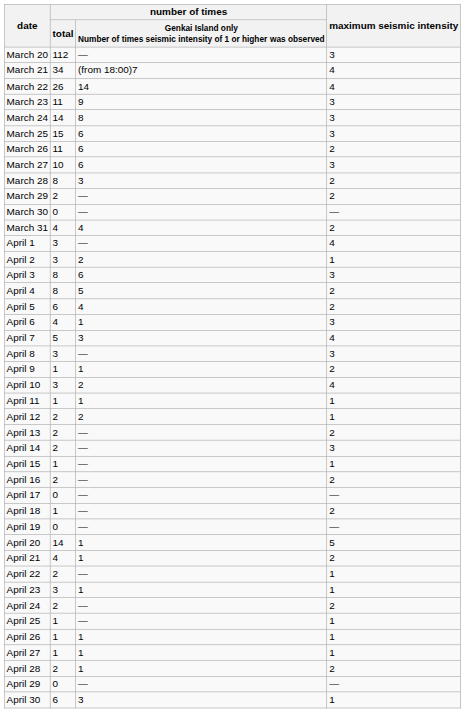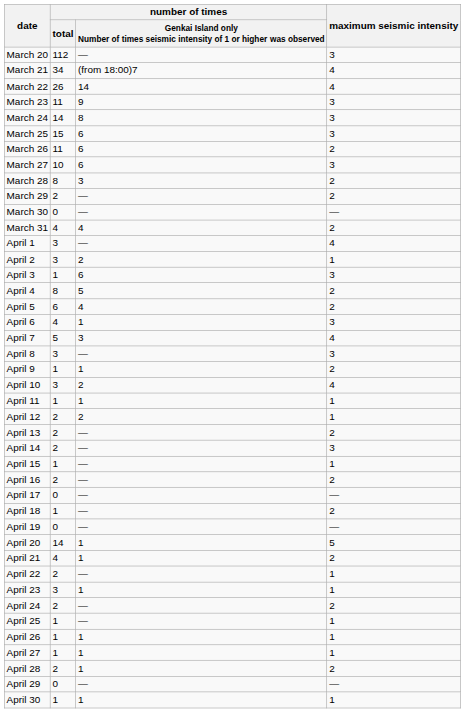(55, 275) 8 -> (55, 275) 1
(55, 700) 6 -> (55, 700) 1
(81, 700) 3 -> (81, 700) 1
